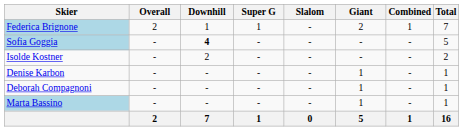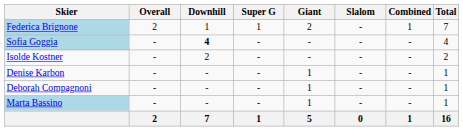columns swapped: (361, 12) <-> (310, 12)
(446, 42) 5 -> (446, 42) 4
